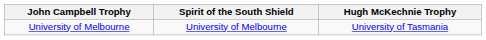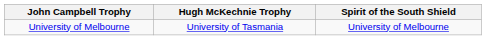columns swapped: (400, 12) <-> (236, 12)
